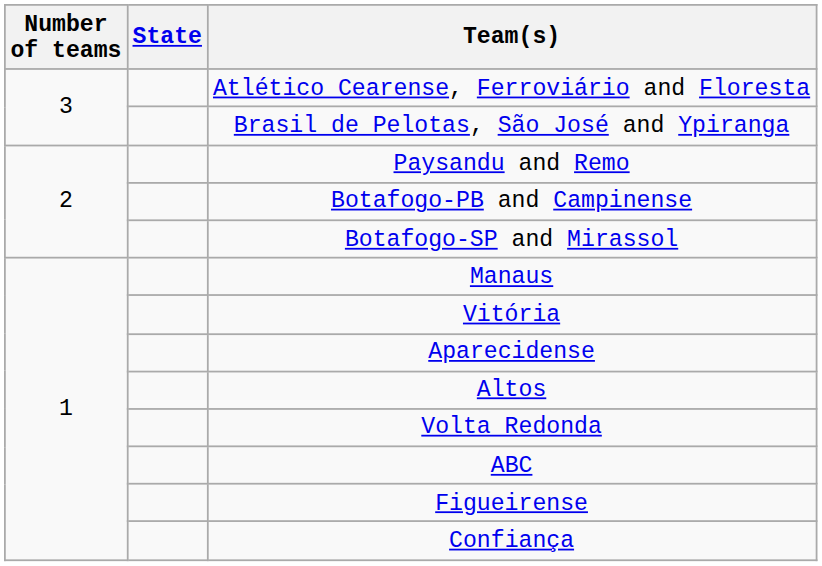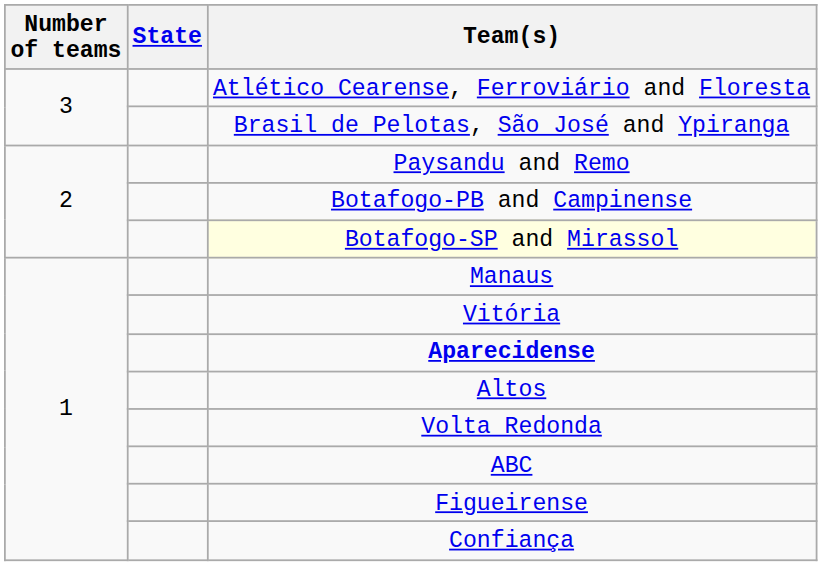(512, 239) no background -> (512, 239) lightyellow background
(512, 352) normal -> (512, 352) bold
